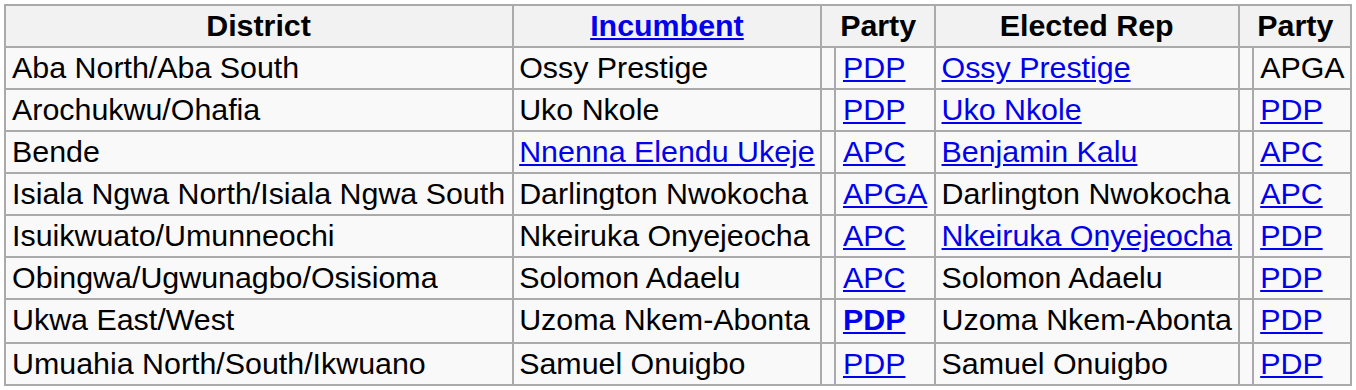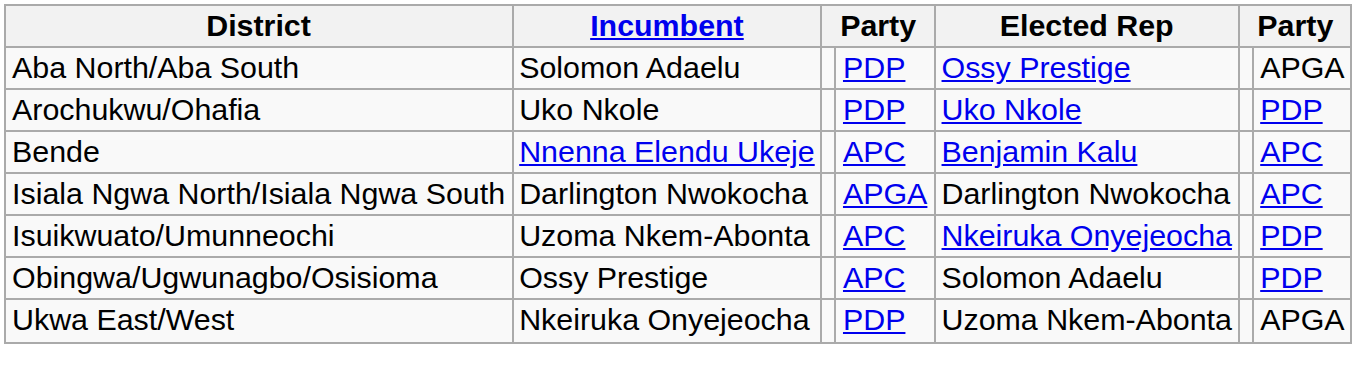(614, 67) Ossy Prestige -> (630, 67) Solomon Adaelu
(664, 236) Nkeiruka Onyejeocha -> (664, 236) Uzoma Nkem-Abonta
(630, 278) Solomon Adaelu -> (614, 278) Ossy Prestige
(664, 320) Uzoma Nkem-Abonta -> (664, 320) Nkeiruka Onyejeocha
(874, 320) bold -> (874, 320) normal
(1291, 320) PDP -> (1302, 320) APGA
- row: (219, 362)
